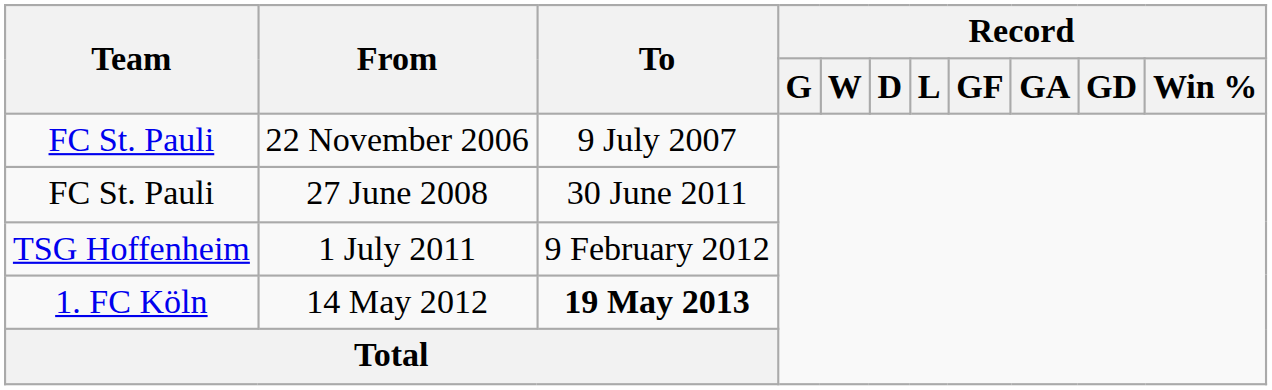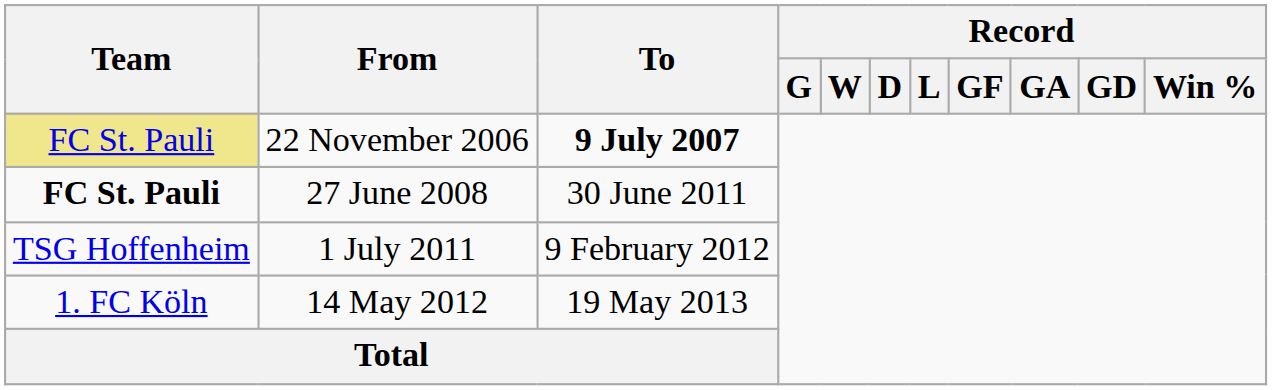(131, 139) no background -> (131, 139) khaki background
(657, 139) normal -> (657, 139) bold
(131, 193) normal -> (131, 193) bold
(657, 301) bold -> (657, 301) normal
